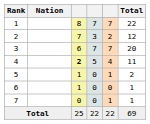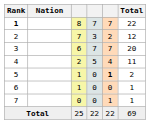(16, 23) normal -> (16, 23) bold
(79, 62) bold -> (79, 62) normal
(110, 74) normal -> (110, 74) bold
